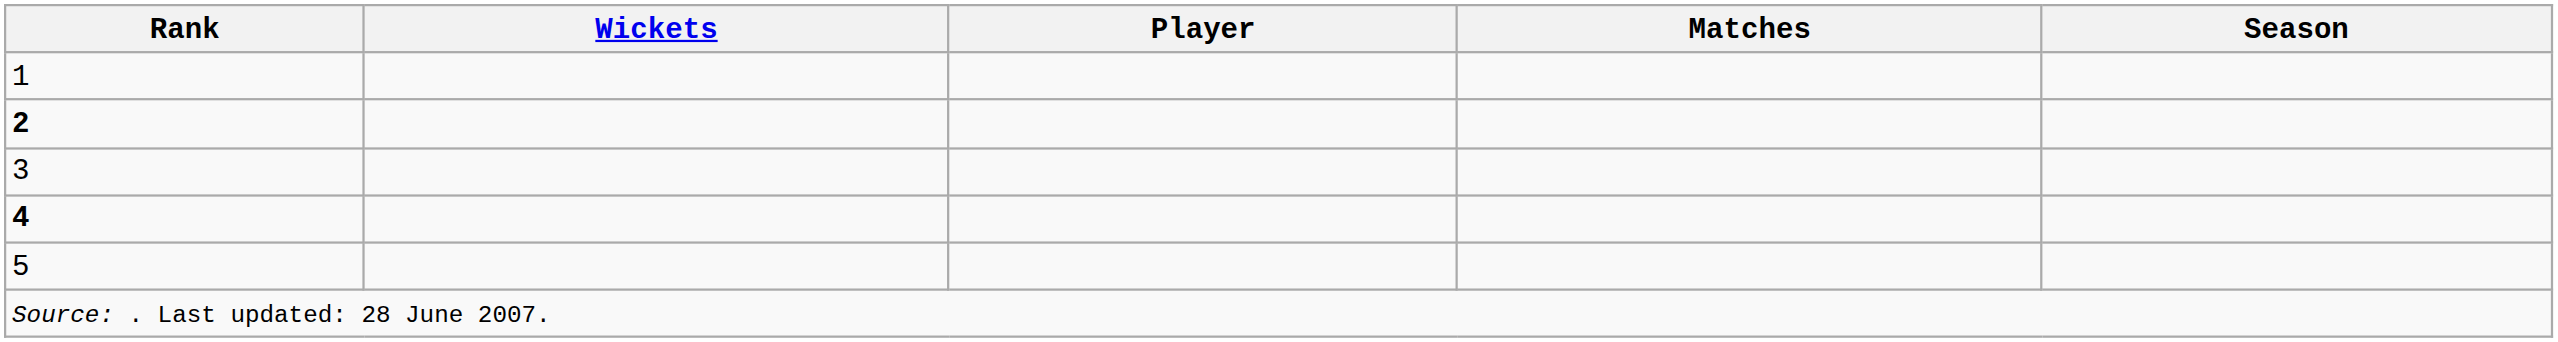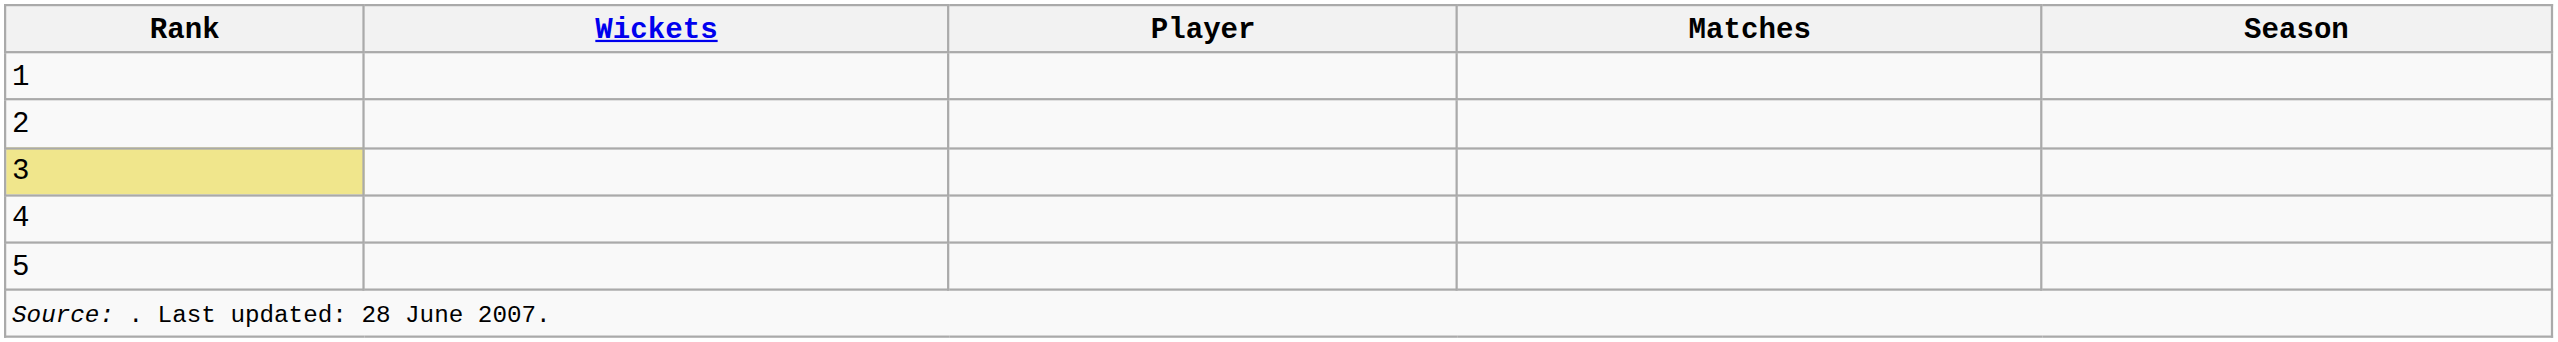(21, 124) bold -> (21, 124) normal
(21, 171) no background -> (21, 171) khaki background
(21, 219) bold -> (21, 219) normal
